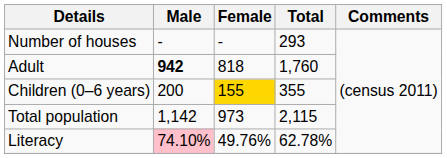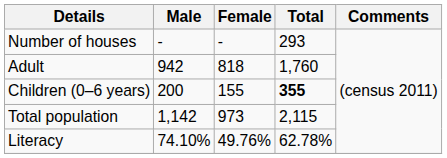(170, 66) bold -> (170, 66) normal
(231, 91) gold background -> (231, 91) no background
(292, 91) normal -> (292, 91) bold
(184, 141) pink background -> (184, 141) no background
